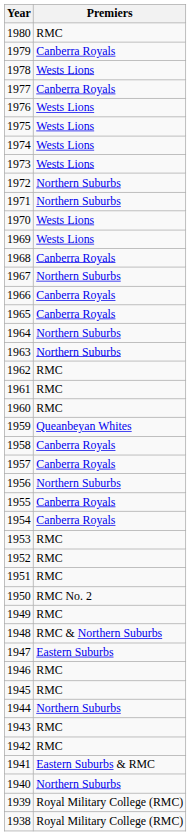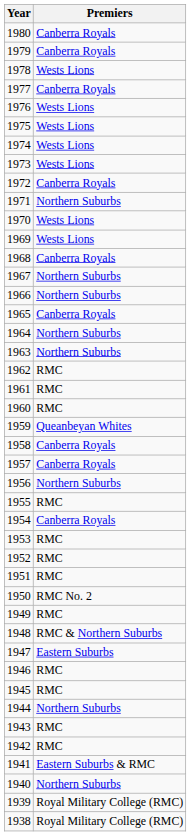(49, 32) RMC -> (76, 32) Canberra Royals
(78, 182) Northern Suburbs -> (76, 182) Canberra Royals
(76, 295) Canberra Royals -> (78, 295) Northern Suburbs
(76, 502) Canberra Royals -> (49, 502) RMC
